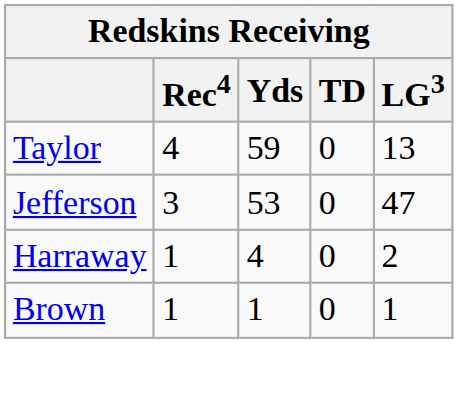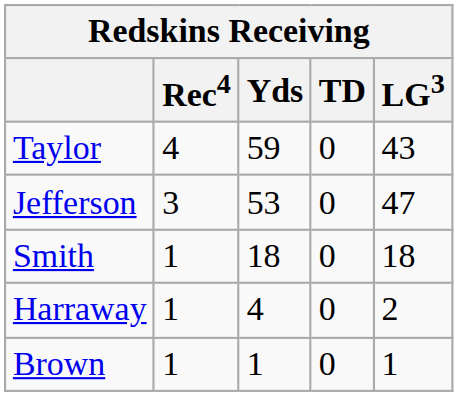(399, 148) 13 -> (399, 148) 43
+ row: (53, 255)
